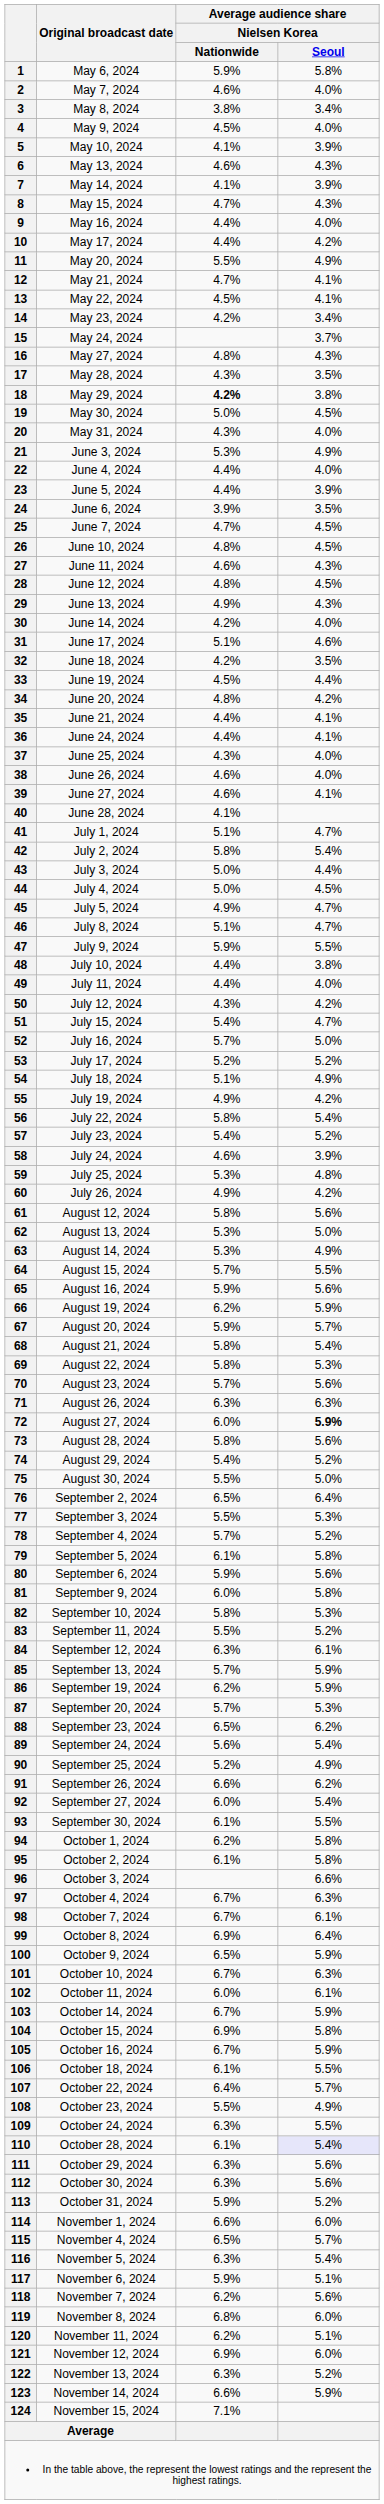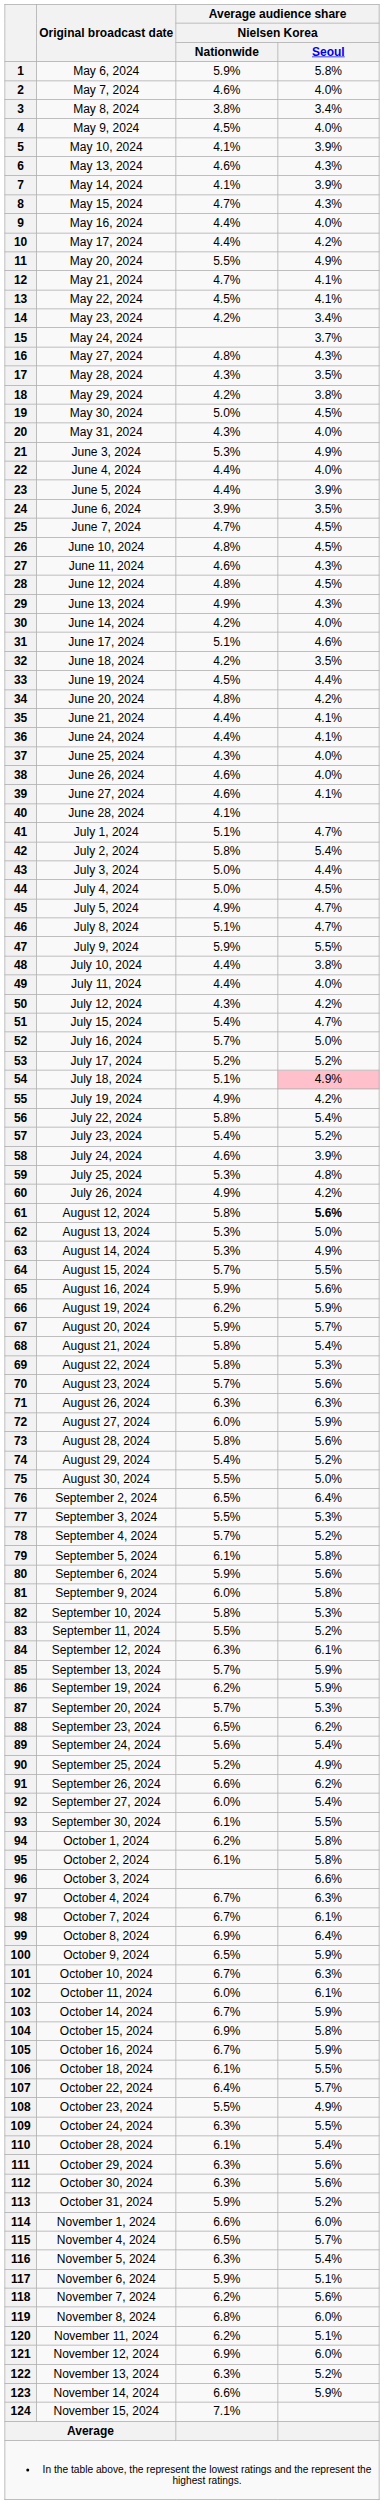(227, 394) bold -> (227, 394) normal
(328, 1079) no background -> (328, 1079) pink background
(328, 1212) normal -> (328, 1212) bold
(328, 1422) bold -> (328, 1422) normal
(328, 2145) lavender background -> (328, 2145) no background
